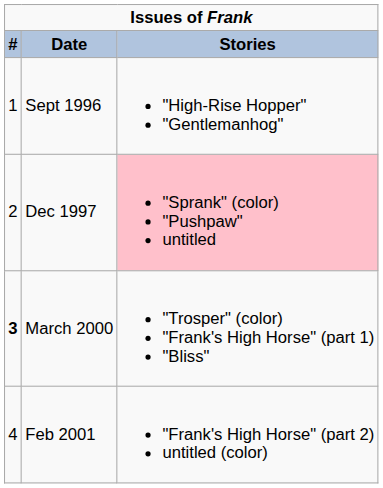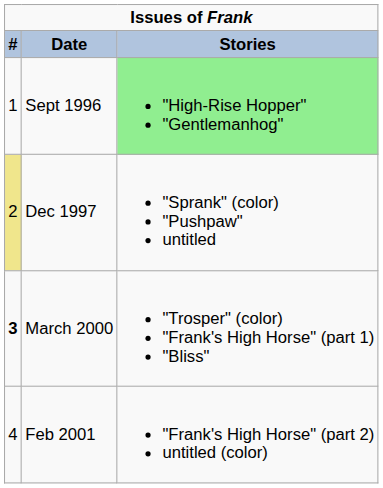(248, 115) no background -> (248, 115) lightgreen background
(13, 212) no background -> (13, 212) khaki background
(248, 222) pink background -> (248, 222) no background
